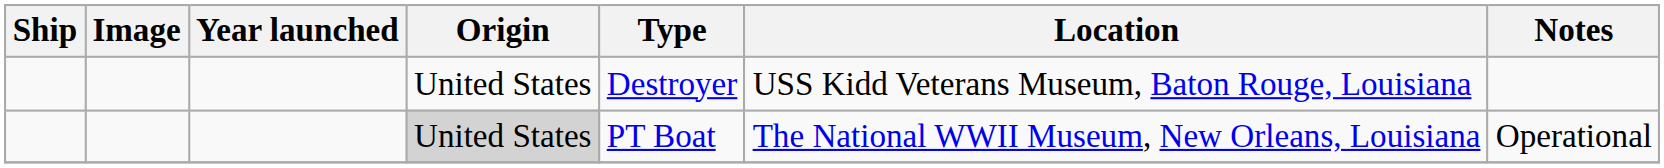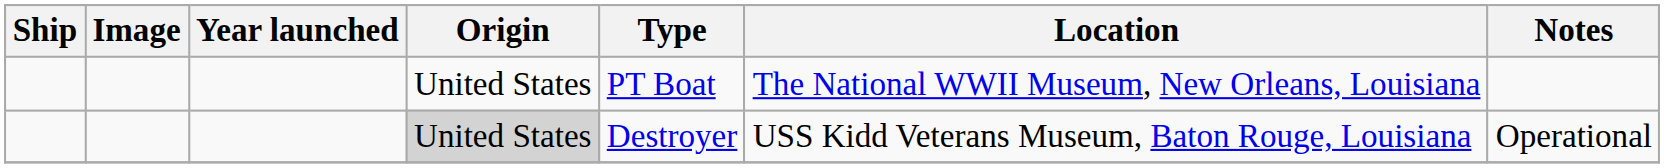(672, 83) Destroyer -> (661, 83) PT Boat
(1112, 83) USS Kidd Veterans Museum, Baton Rouge, Louisiana -> (1117, 83) The National WWII Museum, New Orleans, Louisiana
(661, 135) PT Boat -> (672, 135) Destroyer
(1117, 135) The National WWII Museum, New Orleans, Louisiana -> (1112, 135) USS Kidd Veterans Museum, Baton Rouge, Louisiana
